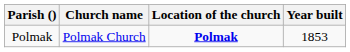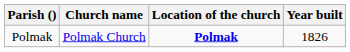(314, 36) 1853 -> (314, 36) 1826
